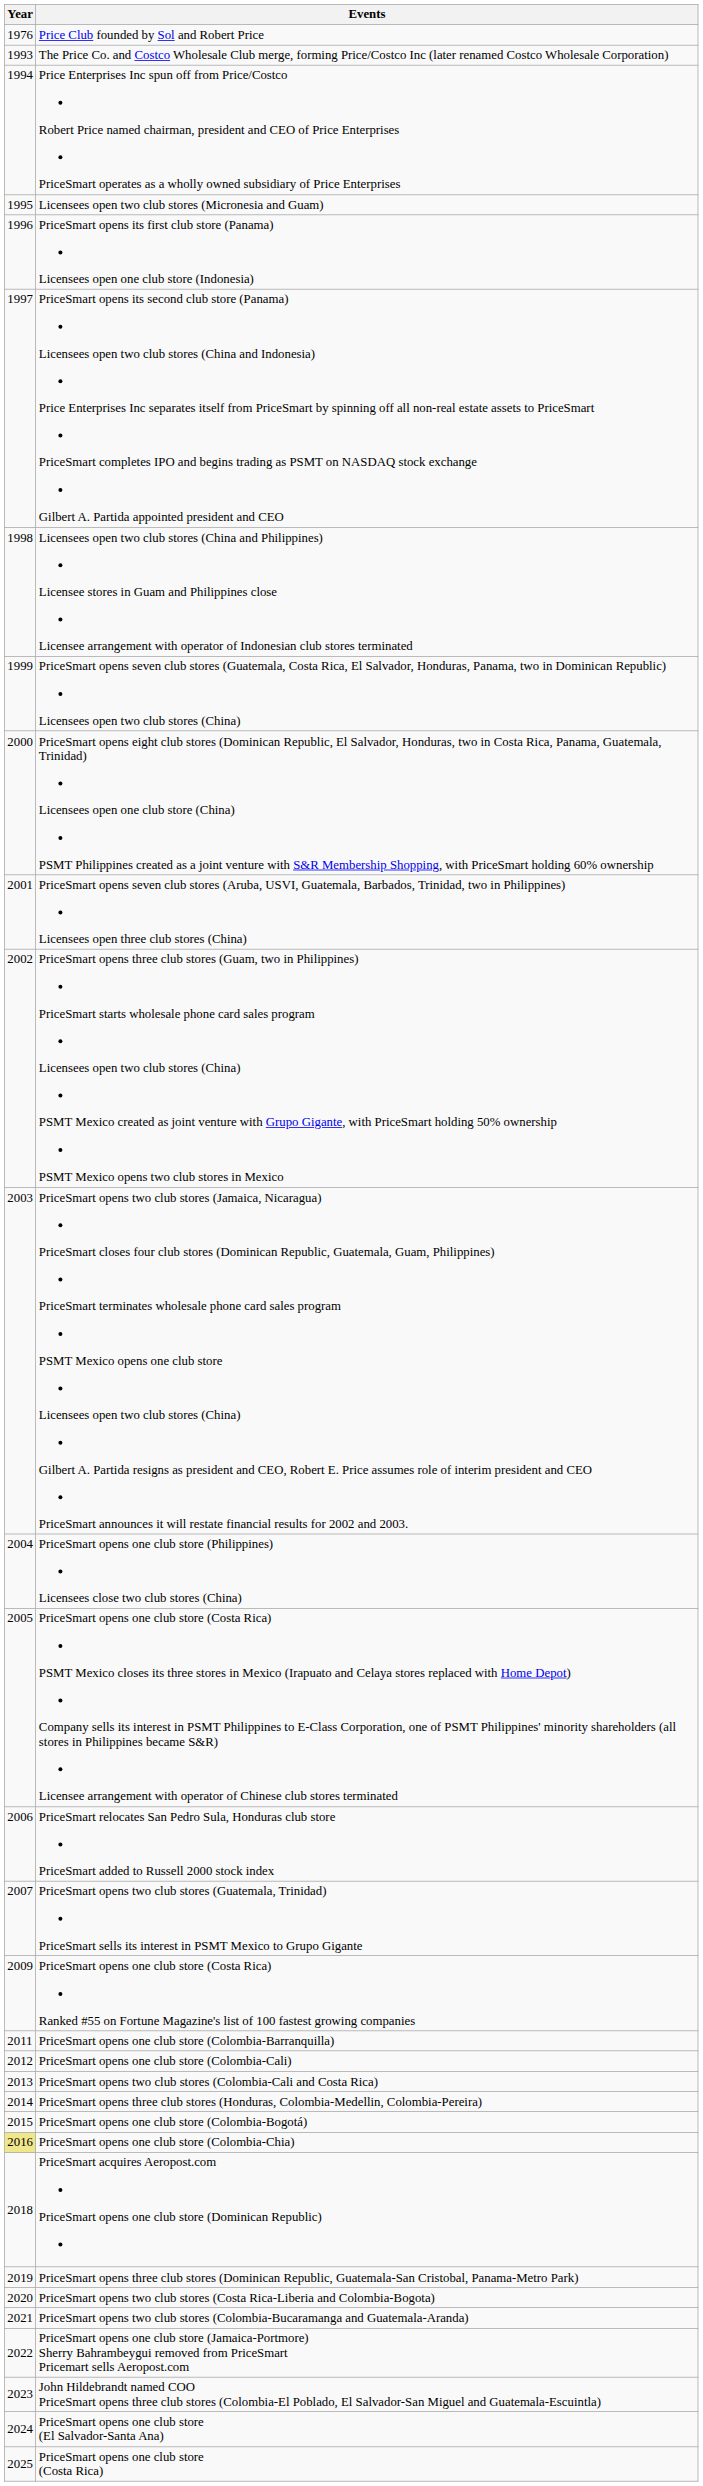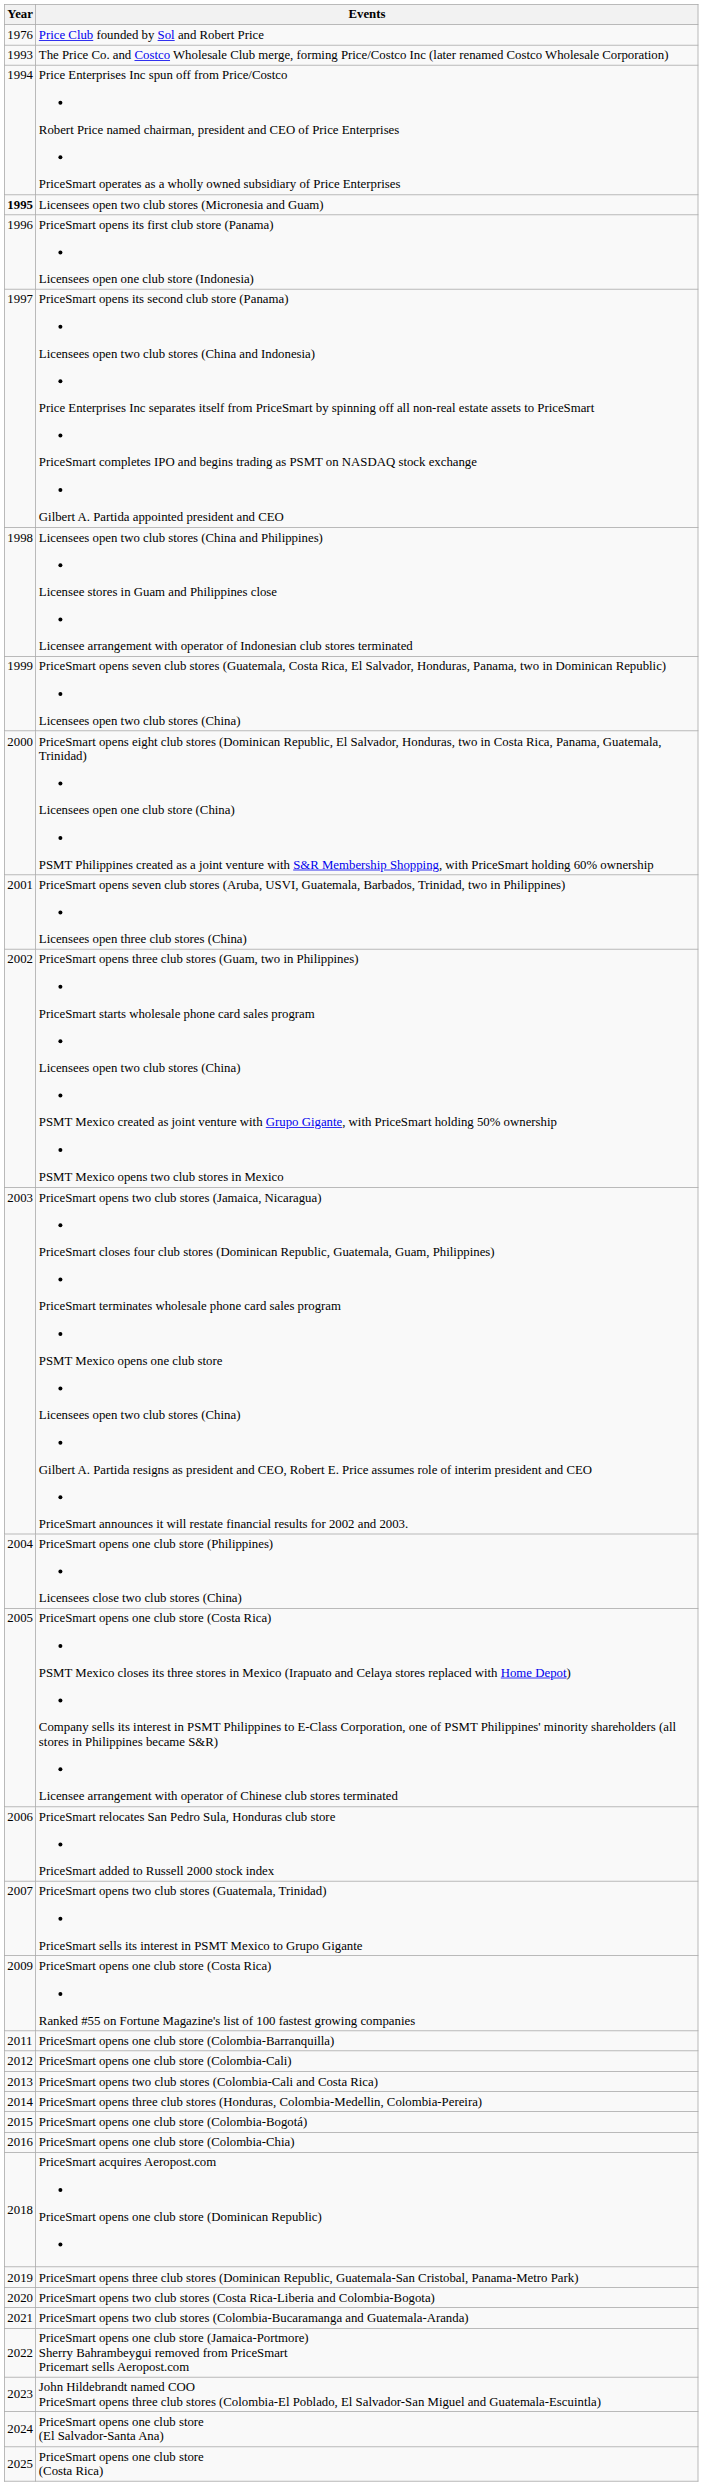(20, 204) normal -> (20, 204) bold
(20, 2142) khaki background -> (20, 2142) no background
